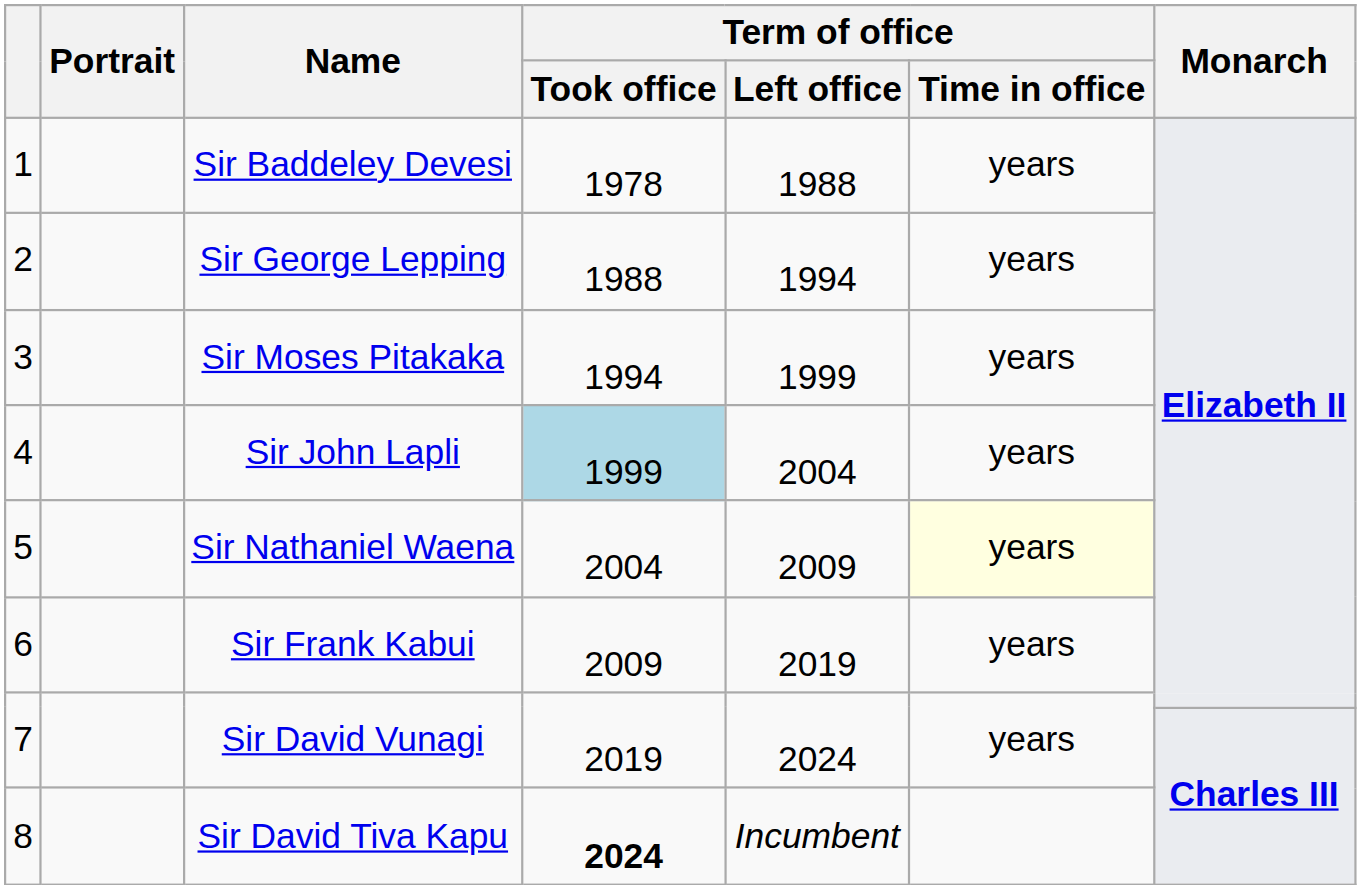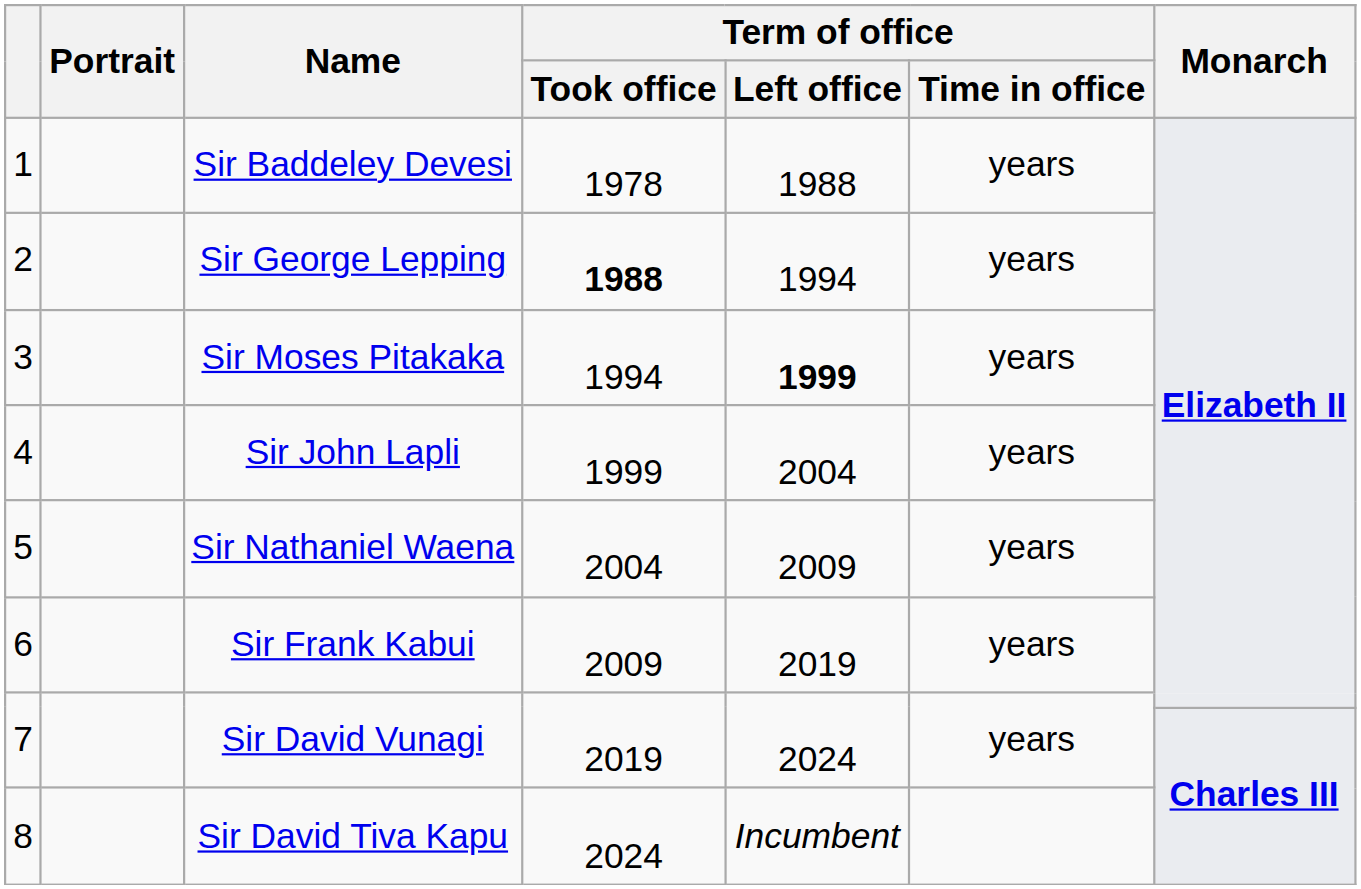(624, 280) normal -> (624, 280) bold
(817, 376) normal -> (817, 376) bold
(624, 472) lightblue background -> (624, 472) no background
(1032, 548) lightyellow background -> (1032, 548) no background
(624, 855) bold -> (624, 855) normal
